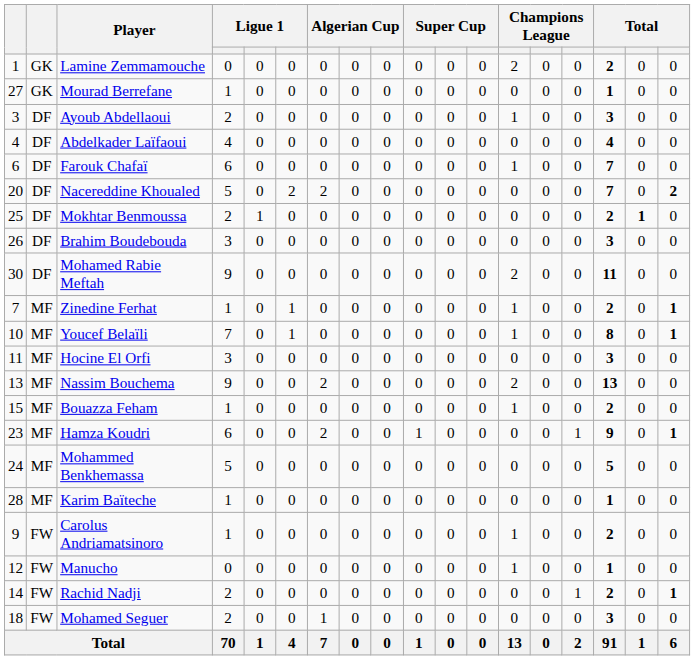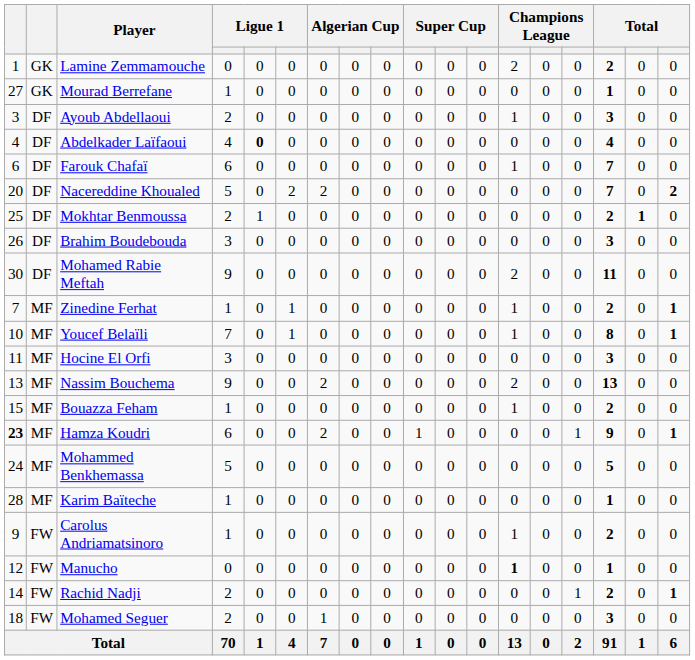(260, 141) normal -> (260, 141) bold
(16, 433) normal -> (16, 433) bold
(514, 568) normal -> (514, 568) bold
